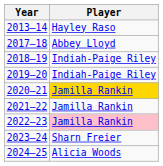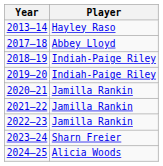(92, 91) gold background -> (92, 91) no background
(92, 122) pink background -> (92, 122) no background
